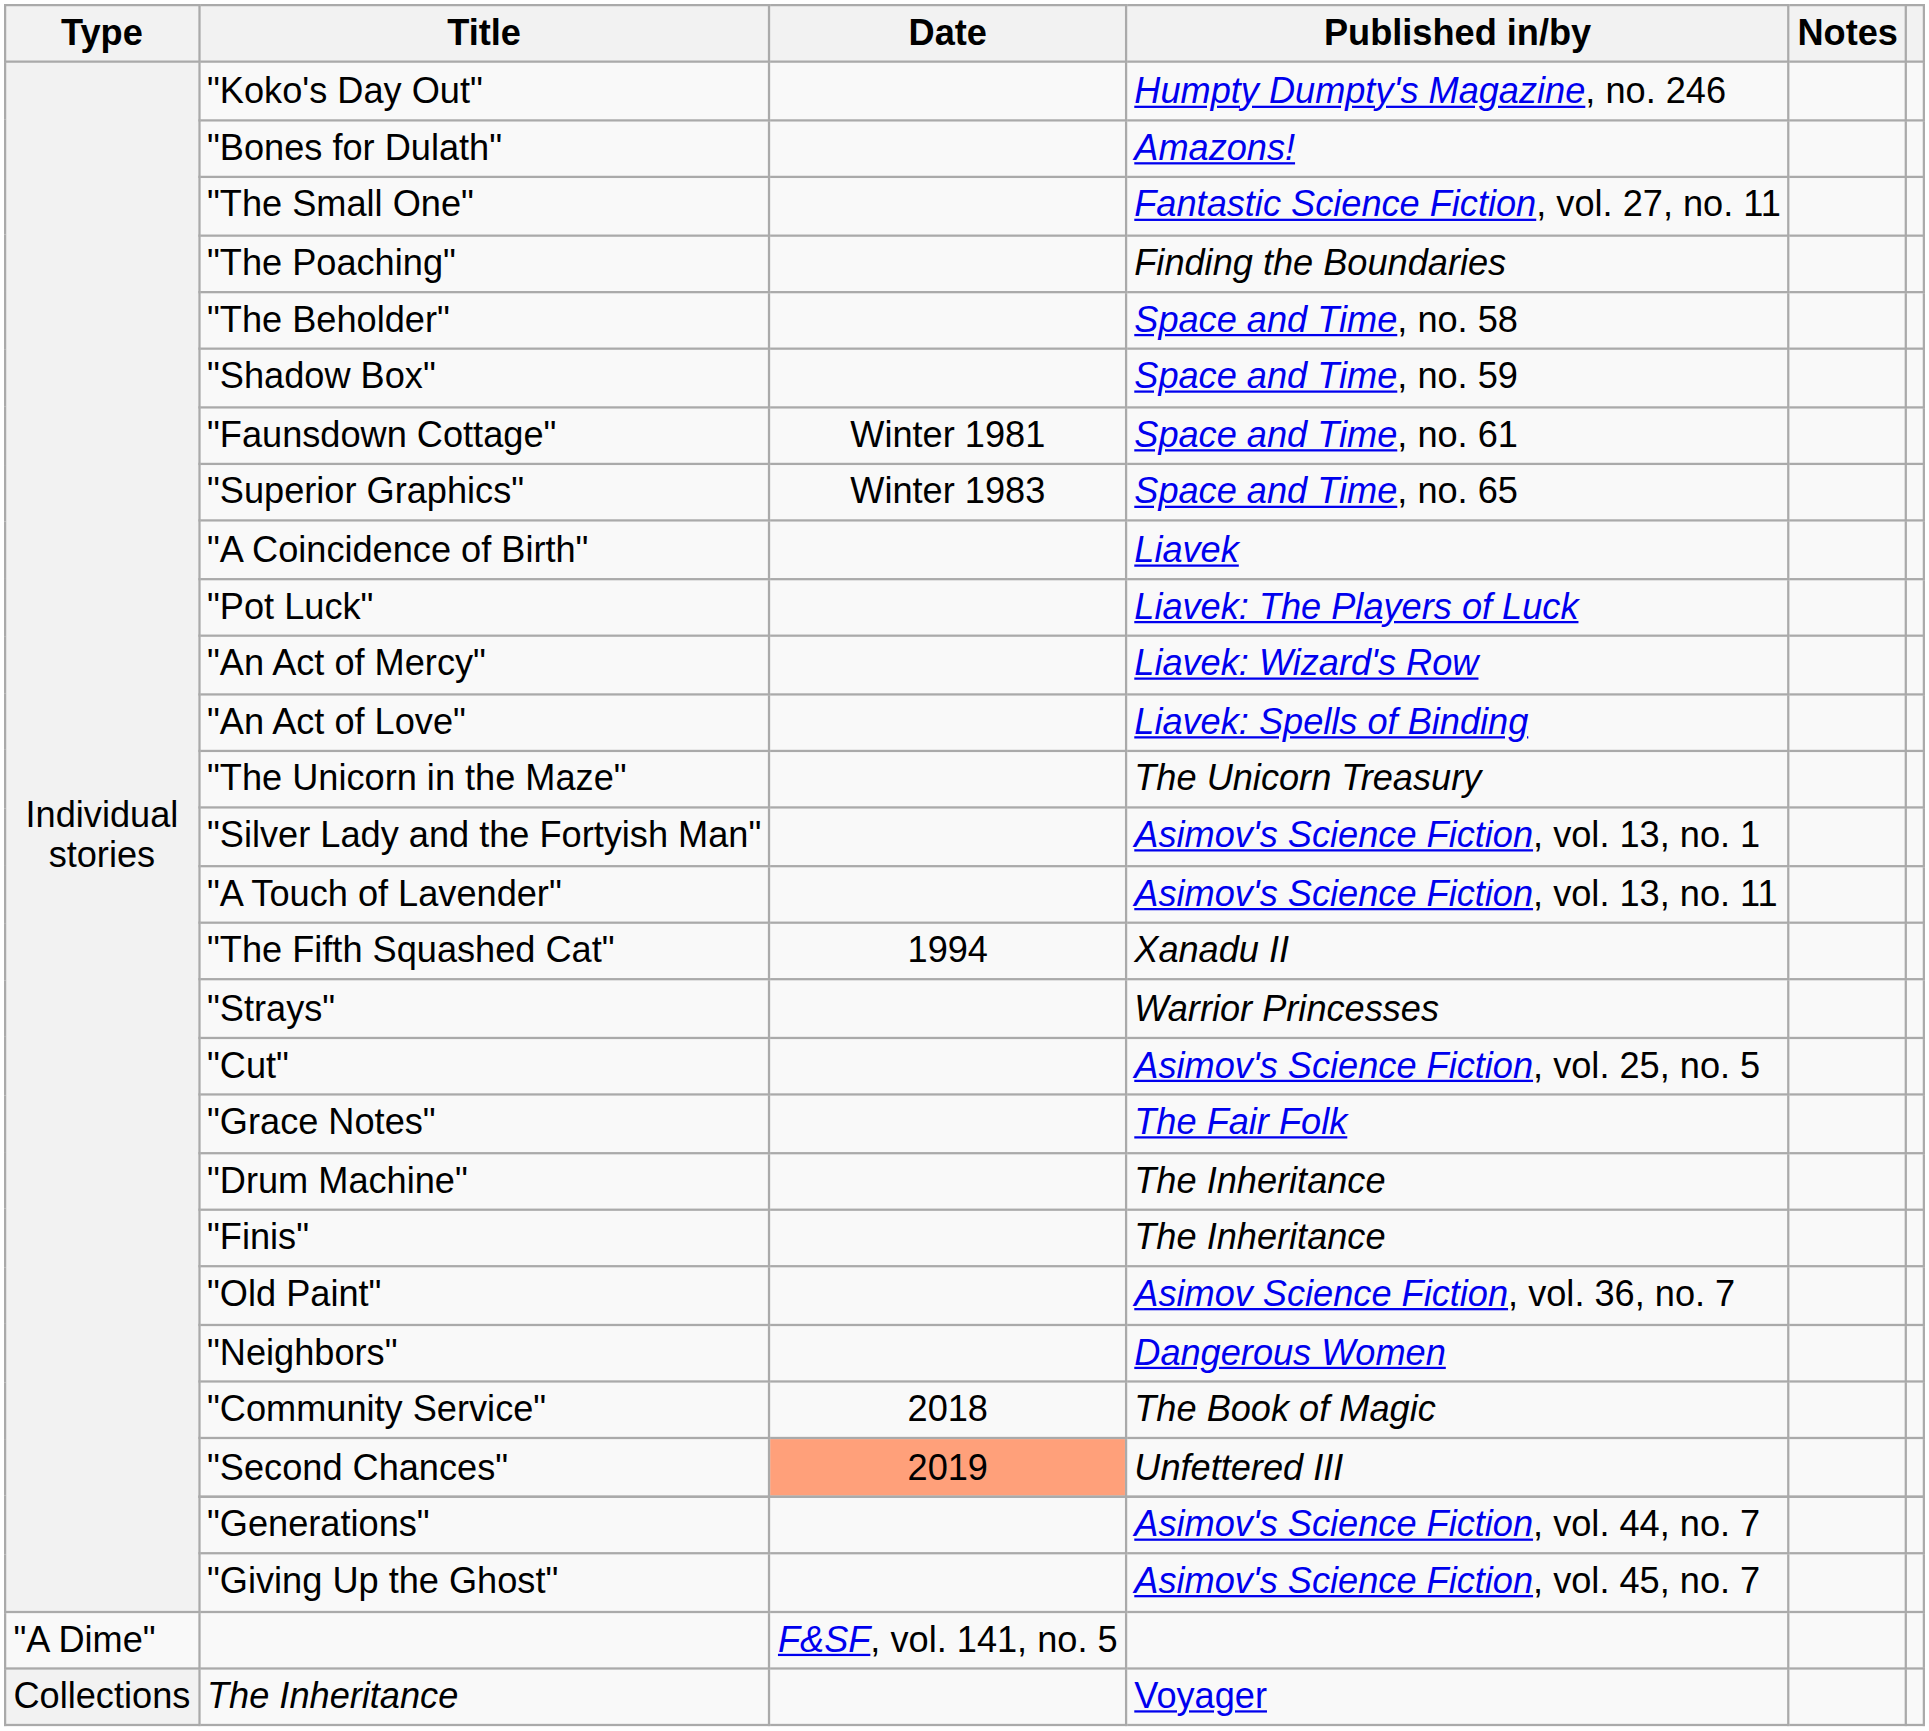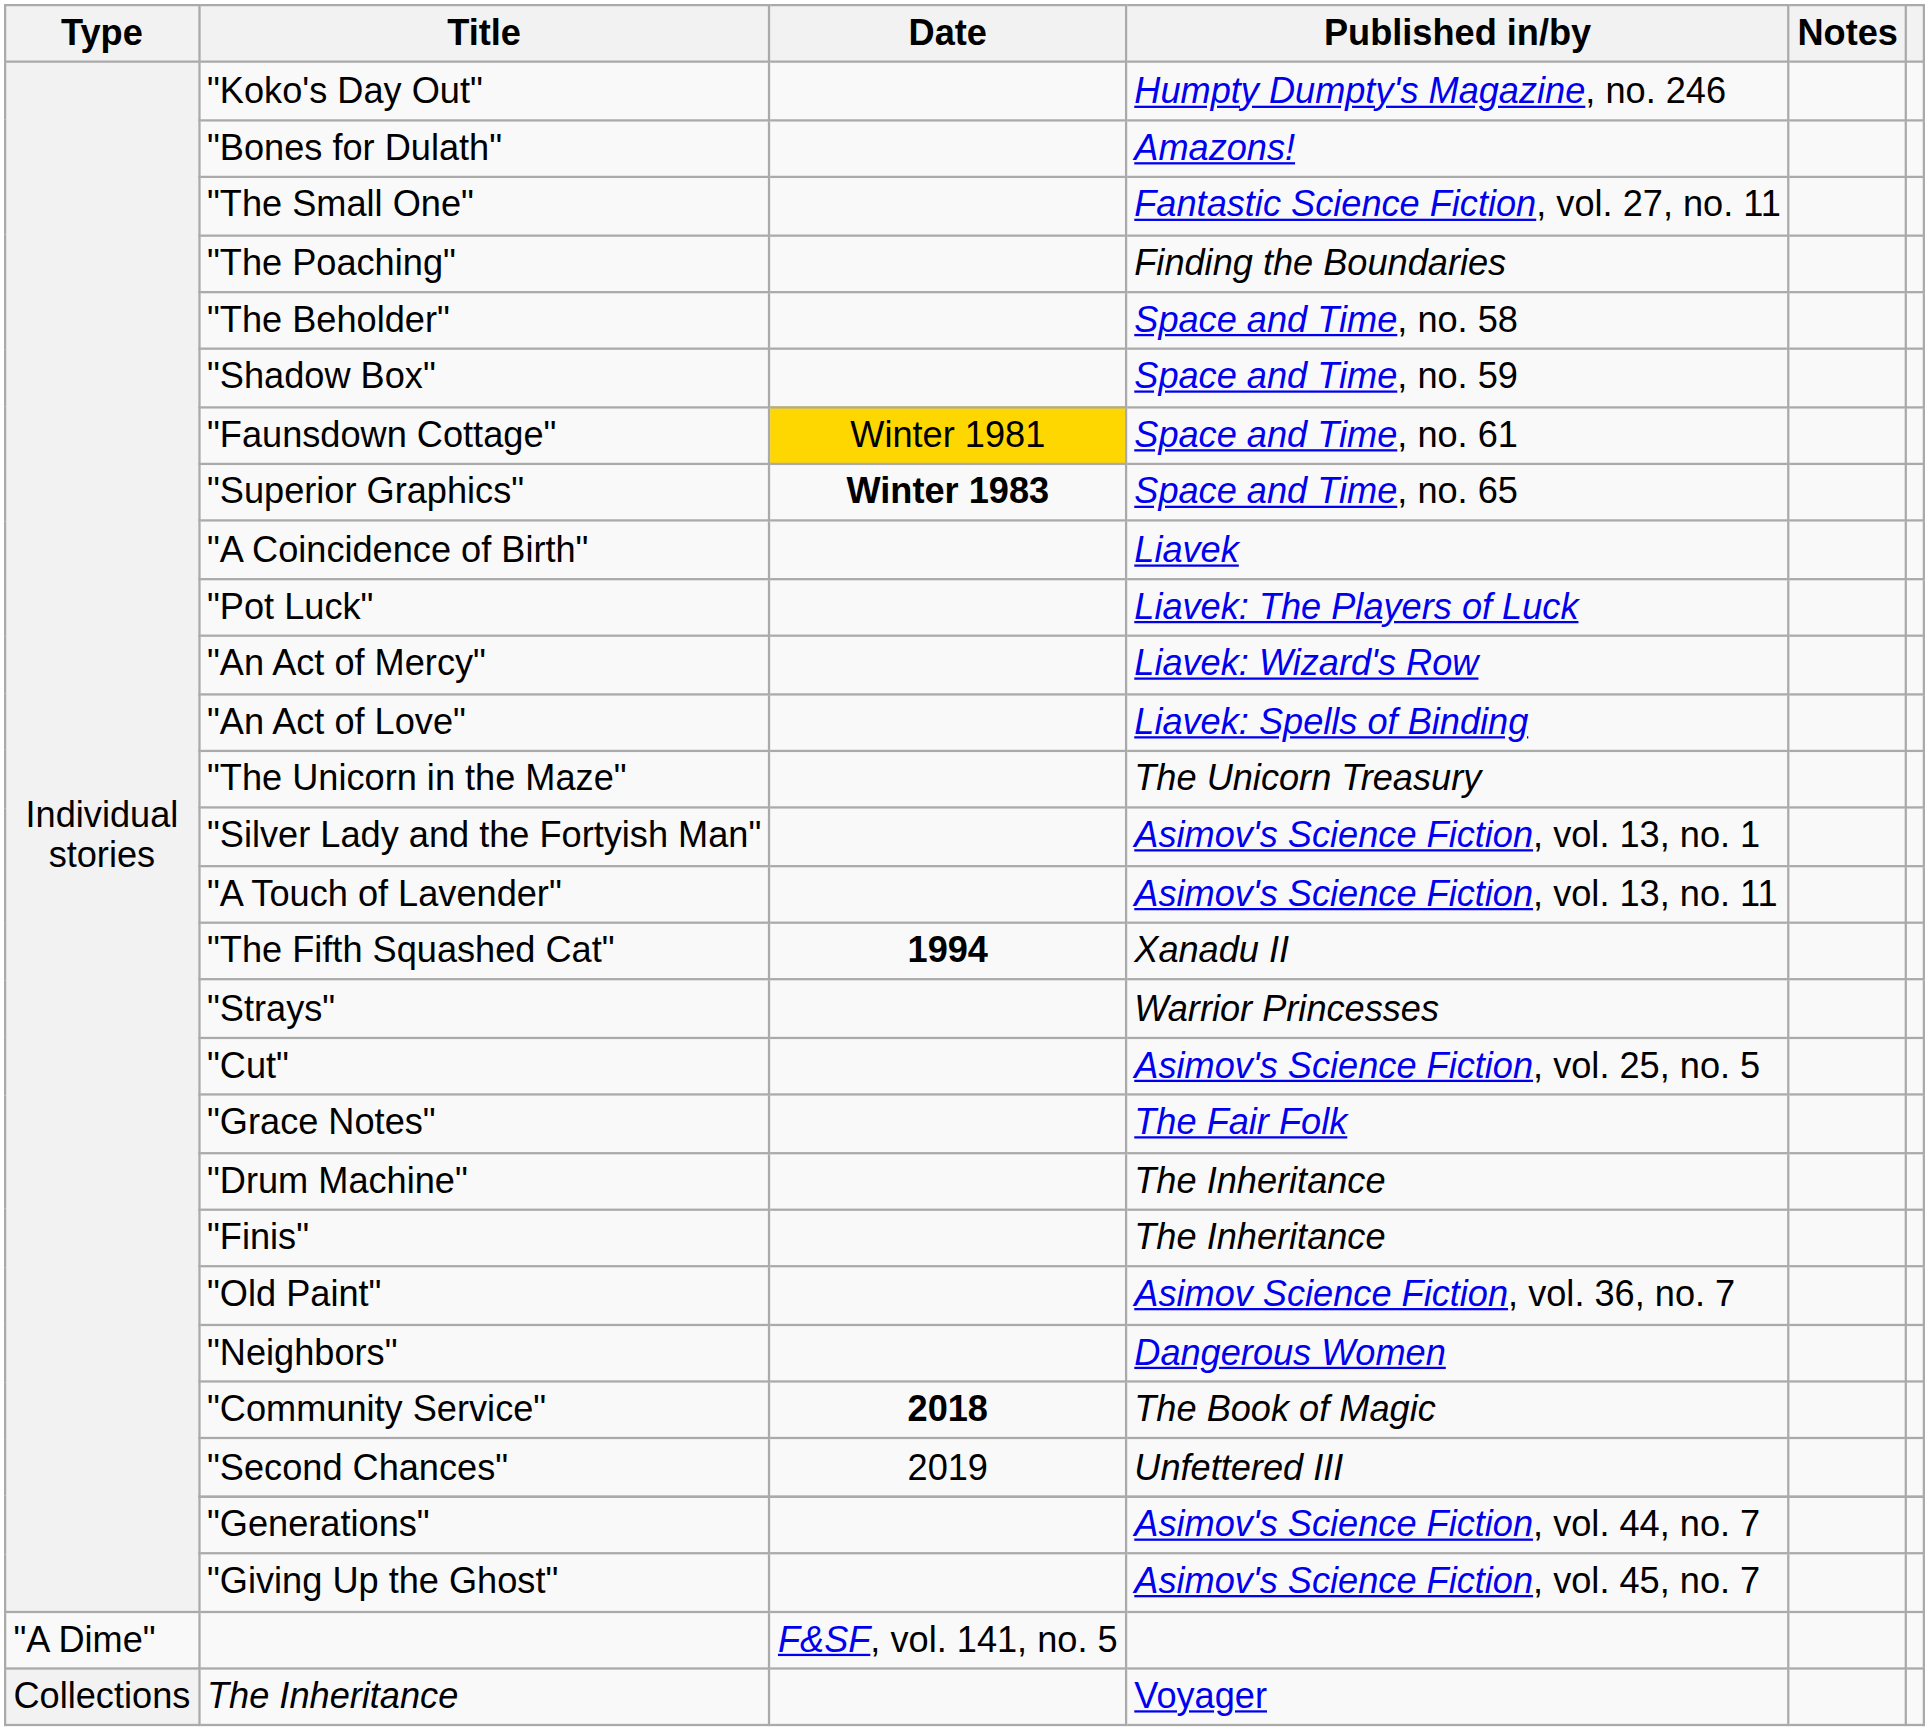(948, 434) no background -> (948, 434) gold background
(948, 491) normal -> (948, 491) bold
(948, 950) normal -> (948, 950) bold
(948, 1409) normal -> (948, 1409) bold
(948, 1466) lightsalmon background -> (948, 1466) no background
